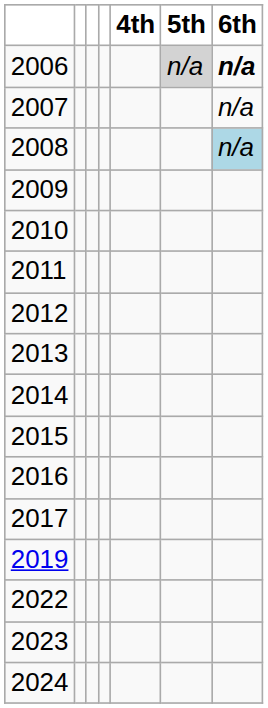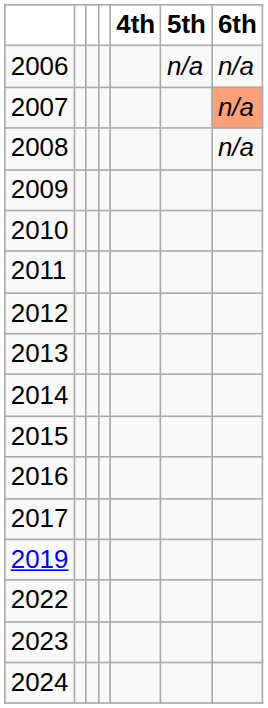(185, 66) lightgrey background -> (185, 66) no background
(237, 66) bold -> (236, 66) normal
(236, 107) no background -> (236, 107) lightsalmon background
(236, 148) lightblue background -> (236, 148) no background
